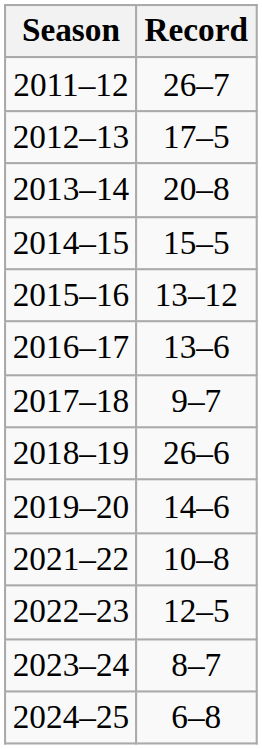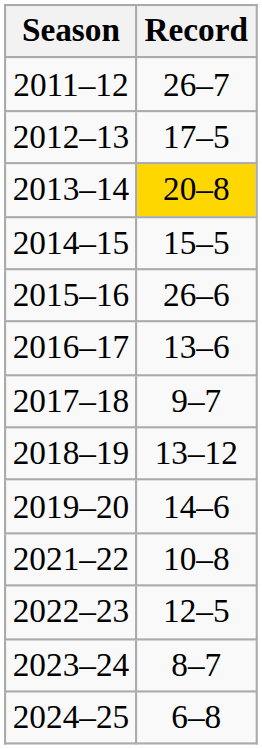(196, 189) no background -> (196, 189) gold background
(196, 294) 13–12 -> (196, 294) 26–6
(196, 453) 26–6 -> (196, 453) 13–12
